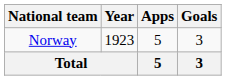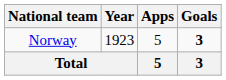(199, 39) normal -> (199, 39) bold
